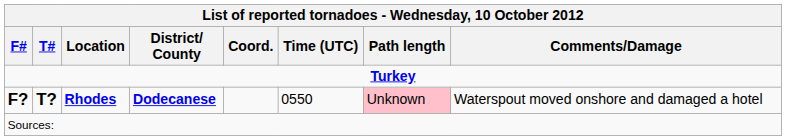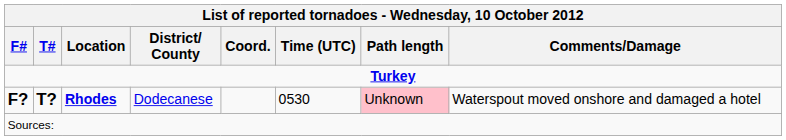(174, 100) bold -> (173, 100) normal
(297, 100) 0550 -> (294, 100) 0530
